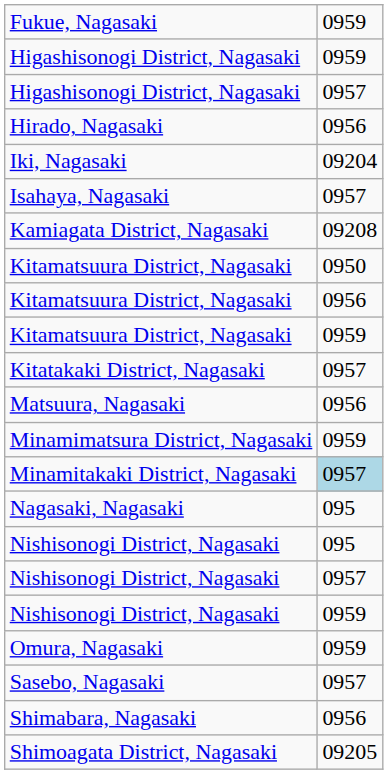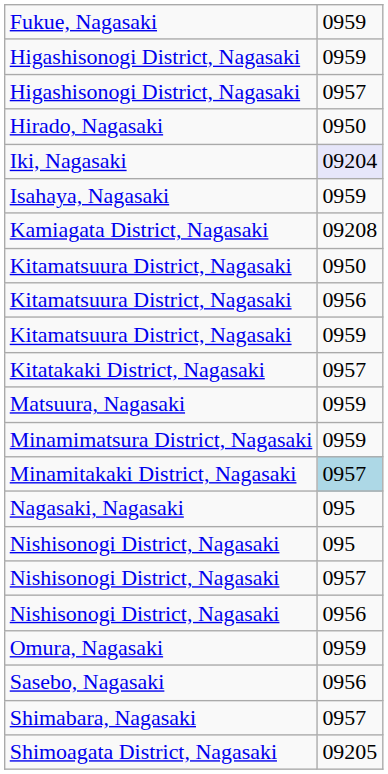(344, 126) 0956 -> (344, 126) 0950
(350, 160) no background -> (350, 160) lavender background
(344, 195) 0957 -> (344, 195) 0959
(344, 404) 0956 -> (344, 404) 0959
(344, 612) 0959 -> (344, 612) 0956
(344, 682) 0957 -> (344, 682) 0956
(344, 717) 0956 -> (344, 717) 0957
